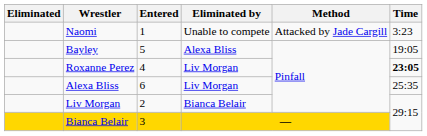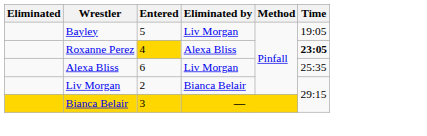- row: (81, 31)
(210, 49) Alexa Bliss -> (211, 31) Liv Morgan
(142, 67) no background -> (142, 49) gold background
(211, 67) Liv Morgan -> (210, 49) Alexa Bliss
